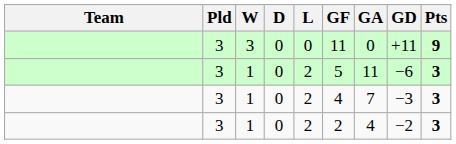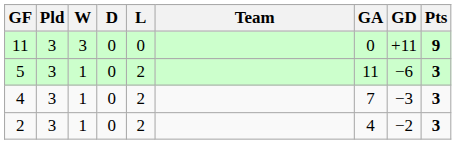columns swapped: (104, 17) <-> (338, 17)
